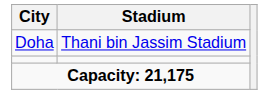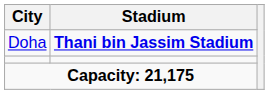(154, 42) normal -> (154, 42) bold
